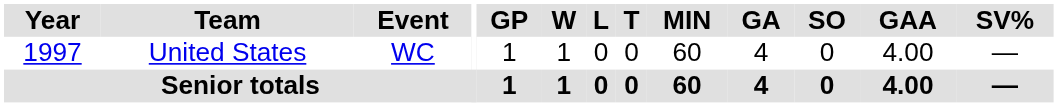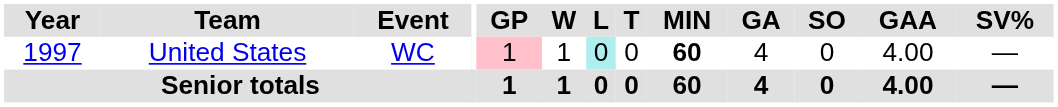(509, 52) no background -> (509, 52) pink background
(601, 52) no background -> (601, 52) paleturquoise background
(687, 52) normal -> (687, 52) bold
